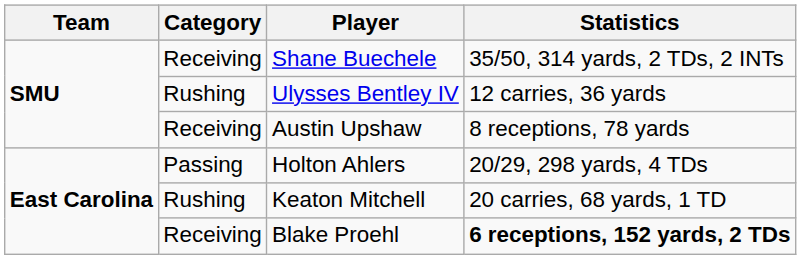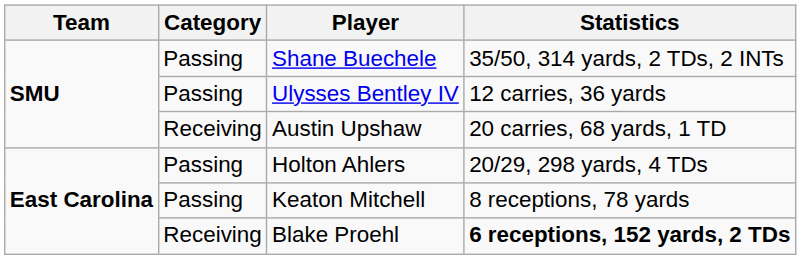(213, 58) Receiving -> (203, 58) Passing
(204, 93) Rushing -> (203, 93) Passing
(579, 129) 8 receptions, 78 yards -> (598, 129) 20 carries, 68 yards, 1 TD
(204, 200) Rushing -> (203, 200) Passing
(598, 200) 20 carries, 68 yards, 1 TD -> (579, 200) 8 receptions, 78 yards
